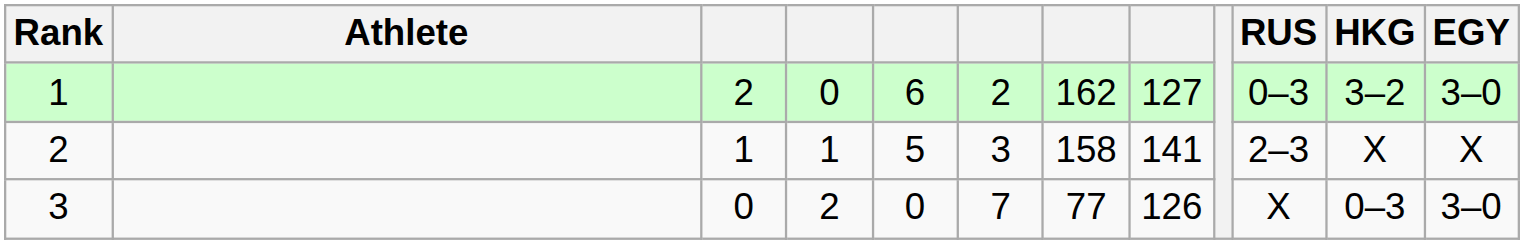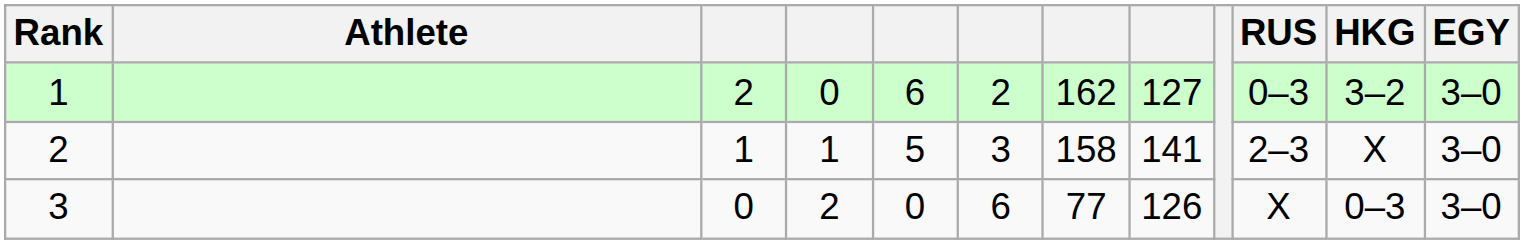(1471, 149) X -> (1471, 149) 3–0
(1001, 207) 7 -> (1001, 207) 6
